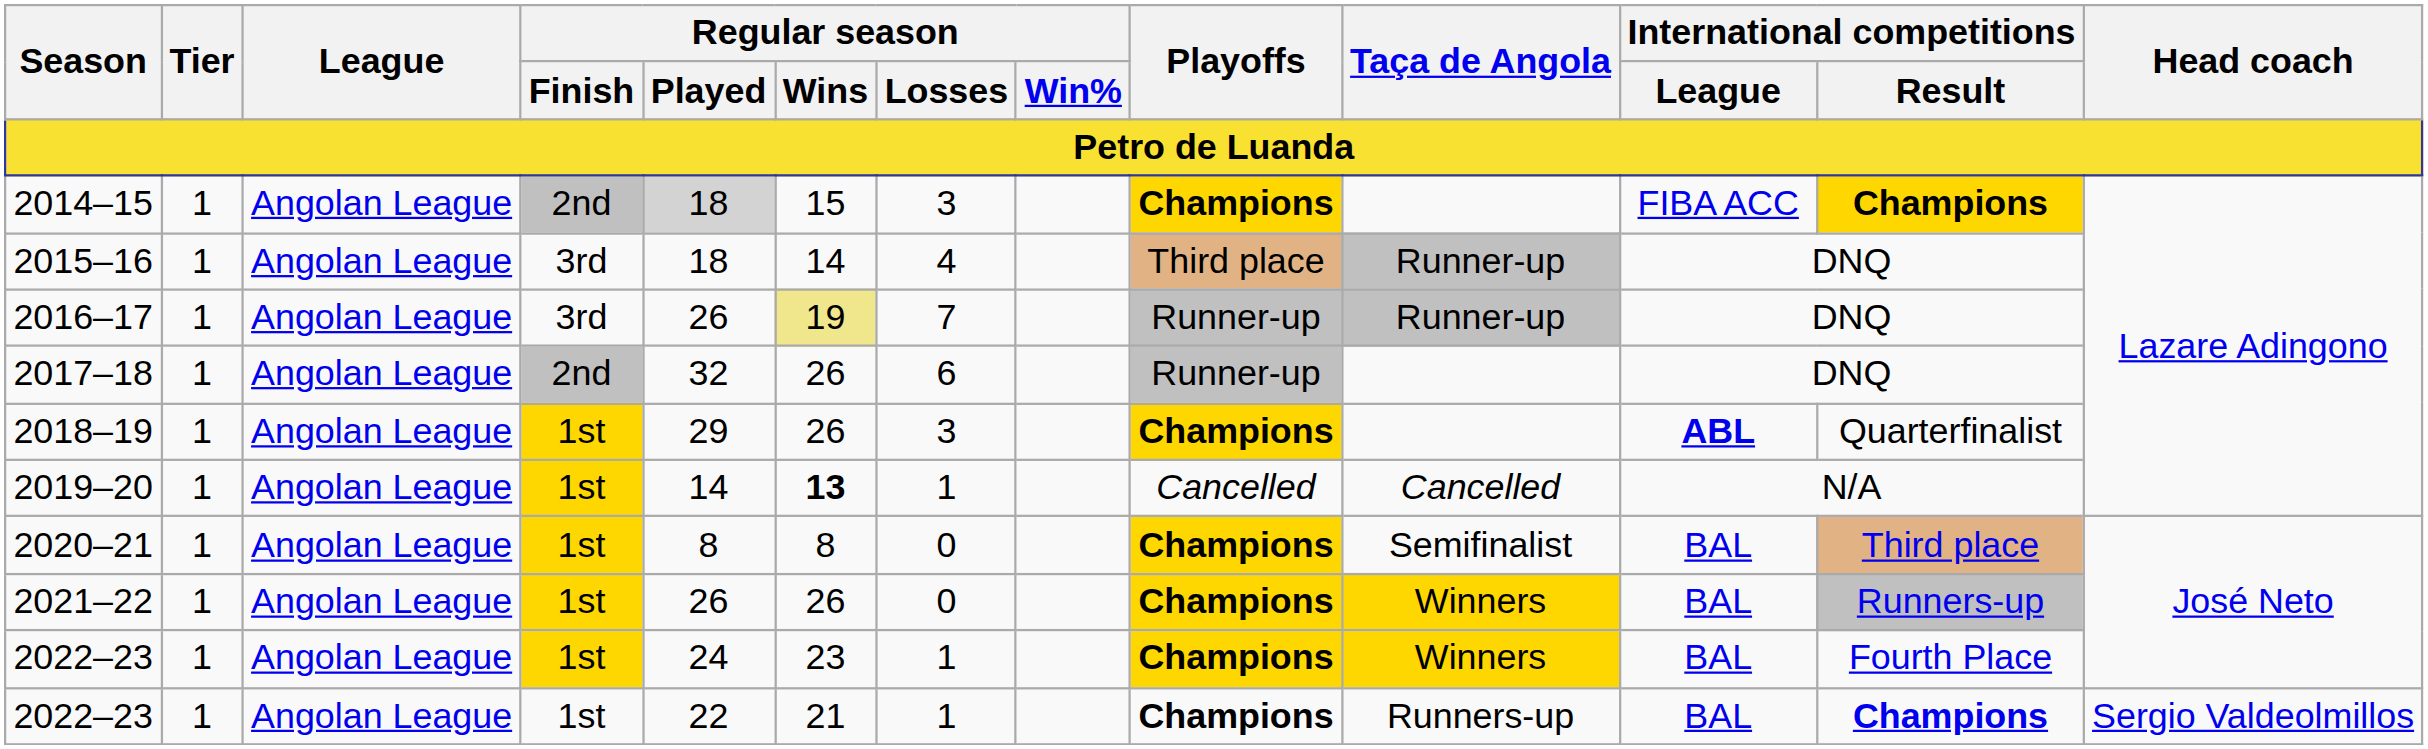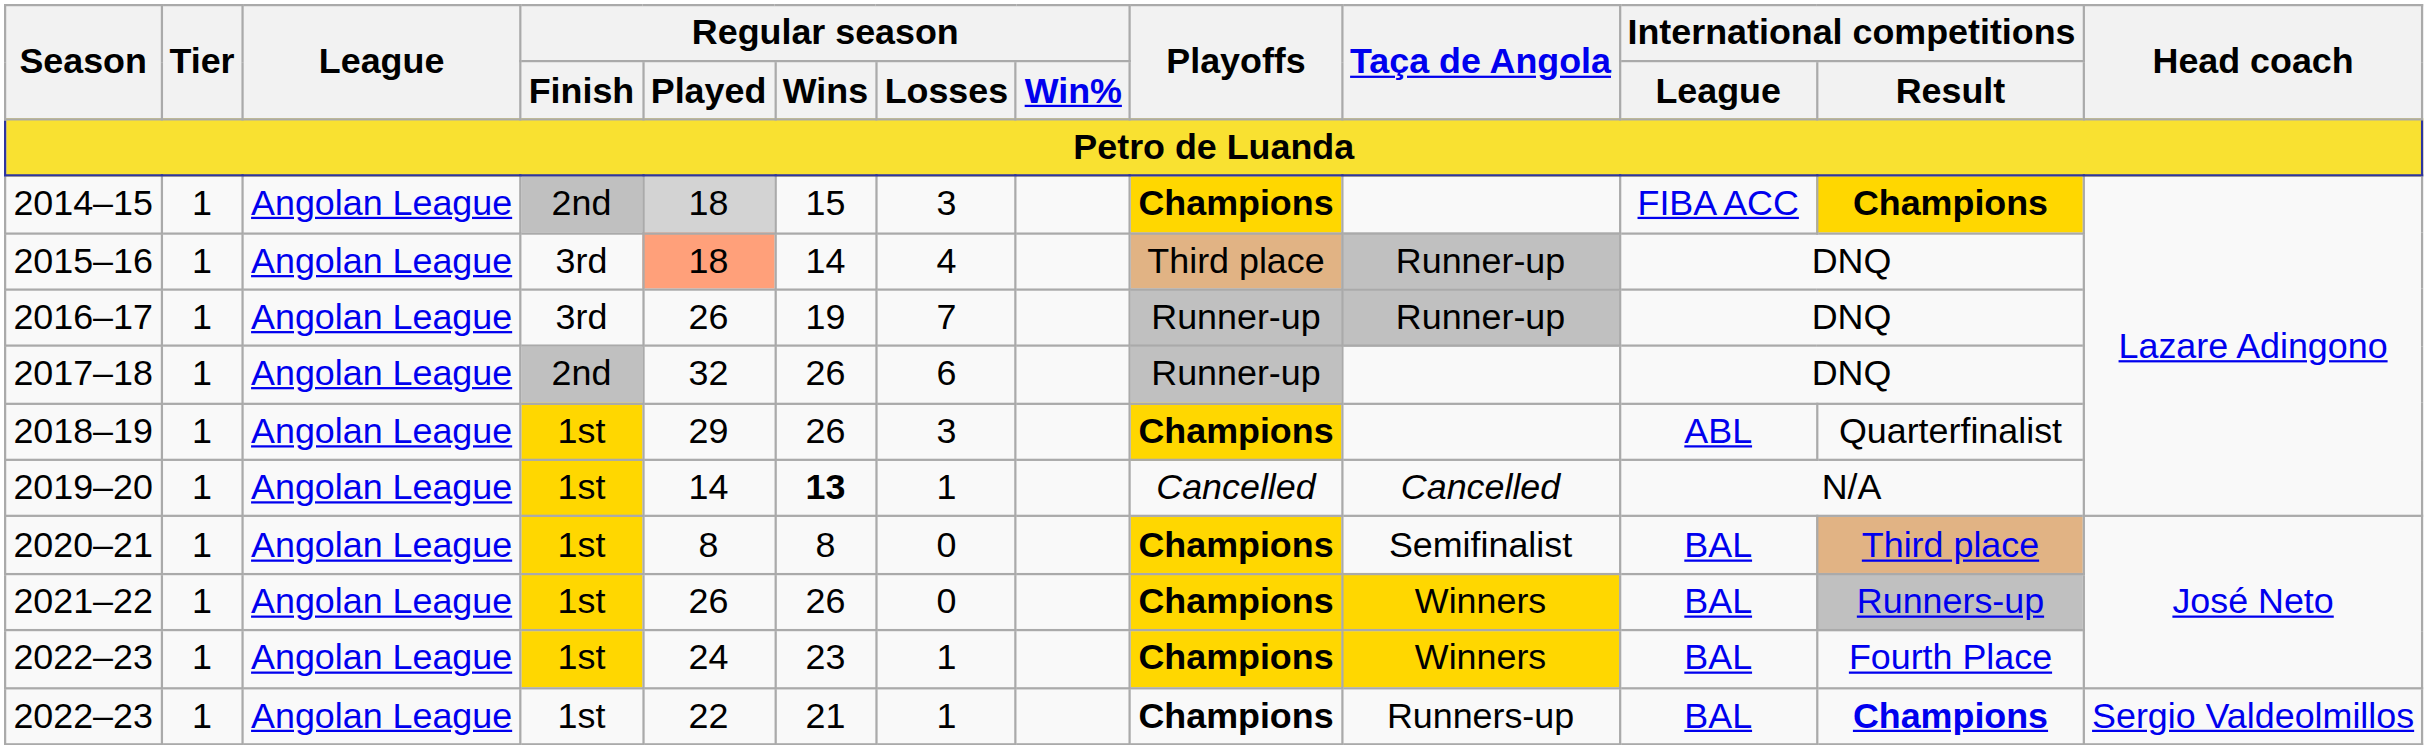(708, 260) no background -> (708, 260) lightsalmon background
(825, 317) khaki background -> (825, 317) no background
(1718, 430) bold -> (1718, 430) normal
